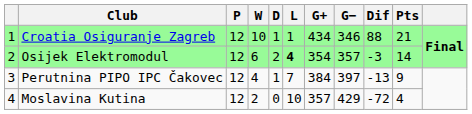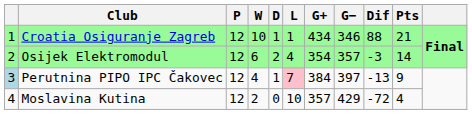(290, 57) bold -> (290, 57) normal
(11, 78) no background -> (11, 78) lightblue background
(290, 78) no background -> (290, 78) pink background
